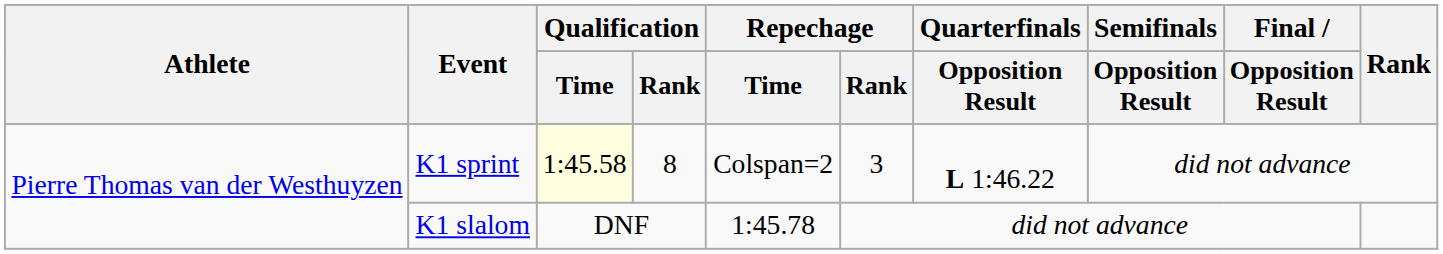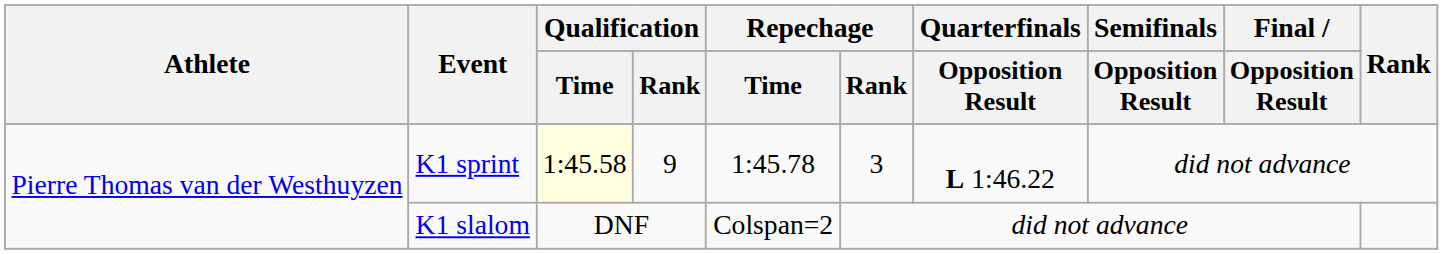(670, 163) 8 -> (670, 163) 9
(773, 163) Colspan=2 -> (773, 163) 1:45.78
(773, 225) 1:45.78 -> (773, 225) Colspan=2
